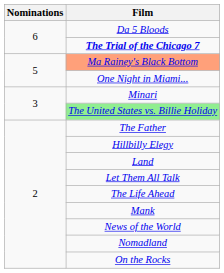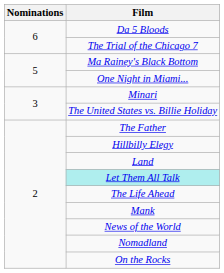(143, 45) bold -> (143, 45) normal
(143, 62) lightsalmon background -> (143, 62) no background
(143, 111) lightgreen background -> (143, 111) no background
(143, 177) no background -> (143, 177) paleturquoise background
